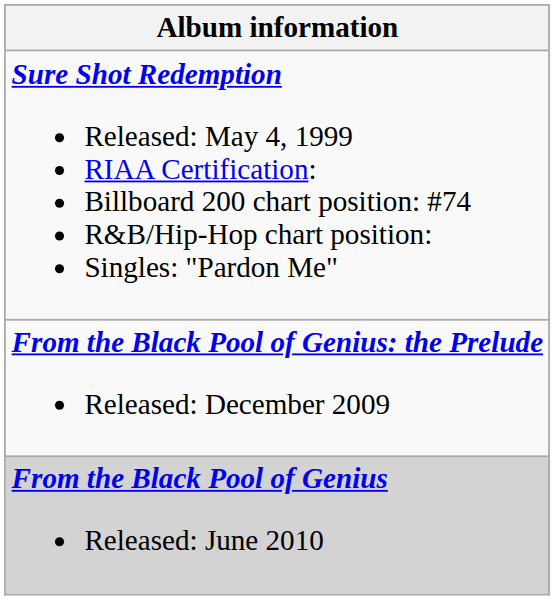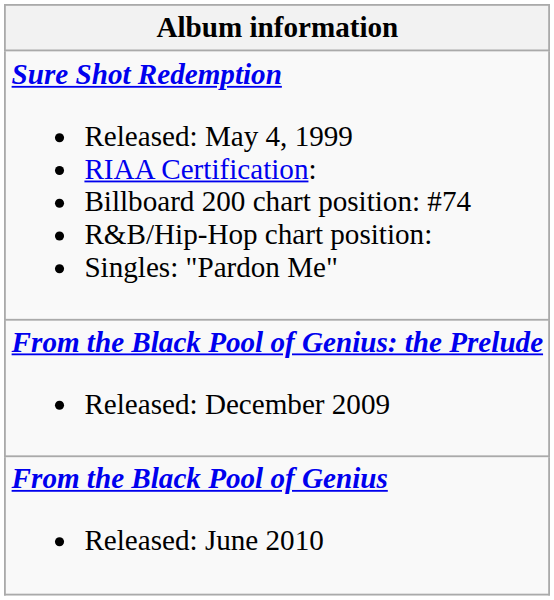(277, 511) lightgrey background -> (277, 511) no background
